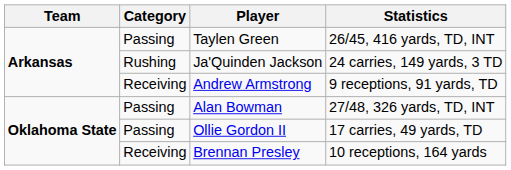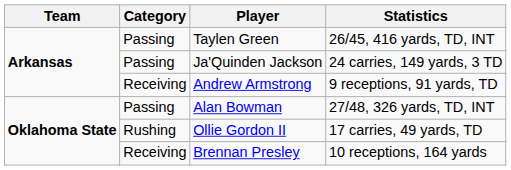(150, 61) Rushing -> (149, 61) Passing
(149, 130) Passing -> (150, 130) Rushing
